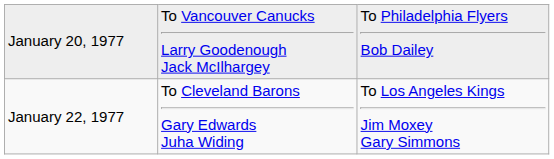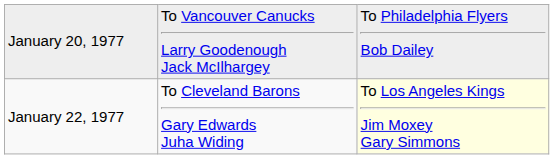(453, 116) no background -> (453, 116) lightyellow background
